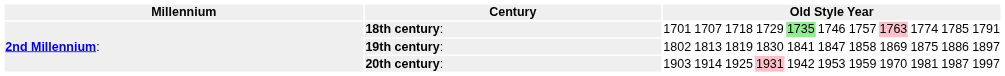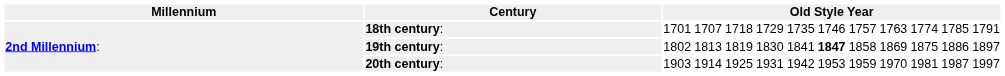(801, 29) lightgreen background -> (801, 29) no background
(893, 29) pink background -> (893, 29) no background
(832, 46) normal -> (832, 46) bold
(770, 63) pink background -> (770, 63) no background
